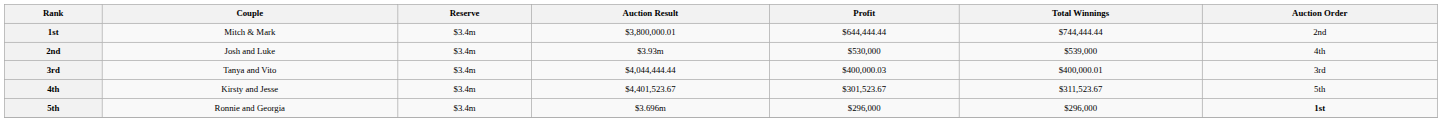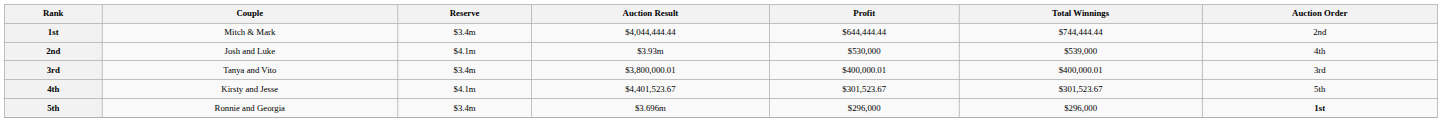(650, 33) $3,800,000.01 -> (650, 33) $4,044,444.44
(465, 51) $3.4m -> (465, 51) $4.1m
(650, 70) $4,044,444.44 -> (650, 70) $3,800,000.01
(864, 70) $400,000.03 -> (864, 70) $400,000.01
(465, 89) $3.4m -> (465, 89) $4.1m
(1081, 89) $311,523.67 -> (1081, 89) $301,523.67
